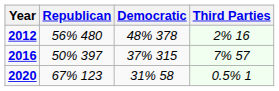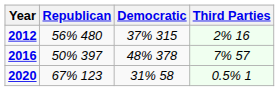(152, 35) 48% 378 -> (152, 35) 37% 315
(152, 56) 37% 315 -> (152, 56) 48% 378
